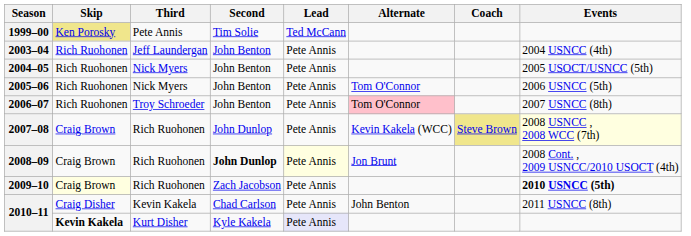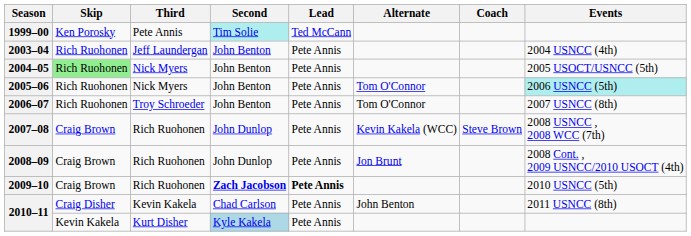(85, 31) khaki background -> (85, 31) no background
(236, 31) no background -> (236, 31) paleturquoise background
(92, 68) no background -> (92, 68) lightgreen background
(567, 86) no background -> (572, 86) paleturquoise background
(386, 104) pink background -> (391, 104) no background
(487, 129) khaki background -> (492, 129) no background
(561, 129) lightyellow background -> (566, 129) no background
(245, 160) bold -> (242, 160) normal
(311, 160) lightyellow background -> (316, 160) no background
(85, 185) lightyellow background -> (85, 185) no background
(247, 185) normal -> (250, 185) bold
(311, 185) normal -> (318, 185) bold
(568, 185) bold -> (572, 185) normal
(89, 222) bold -> (87, 222) normal
(242, 222) no background -> (242, 222) lightblue background
(311, 222) lavender background -> (316, 222) no background
